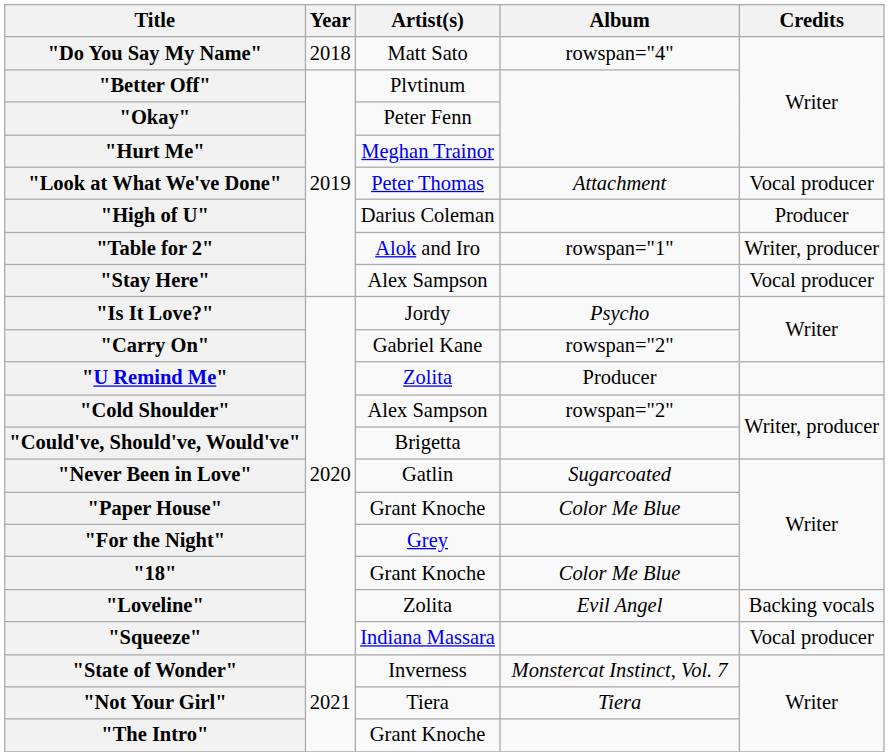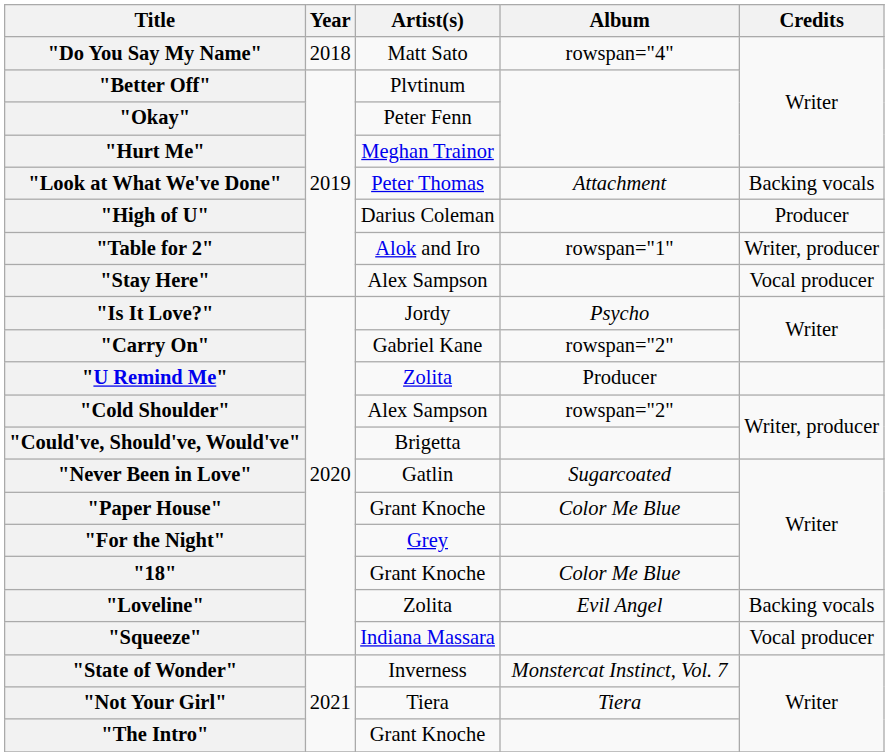(812, 183) Vocal producer -> (812, 183) Backing vocals
